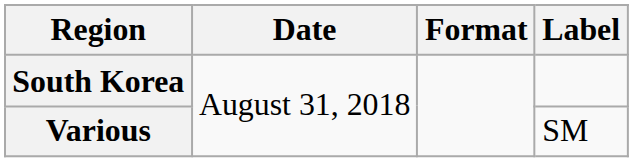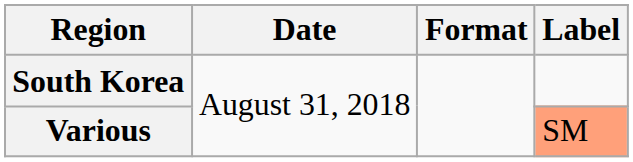(565, 130) no background -> (565, 130) lightsalmon background
